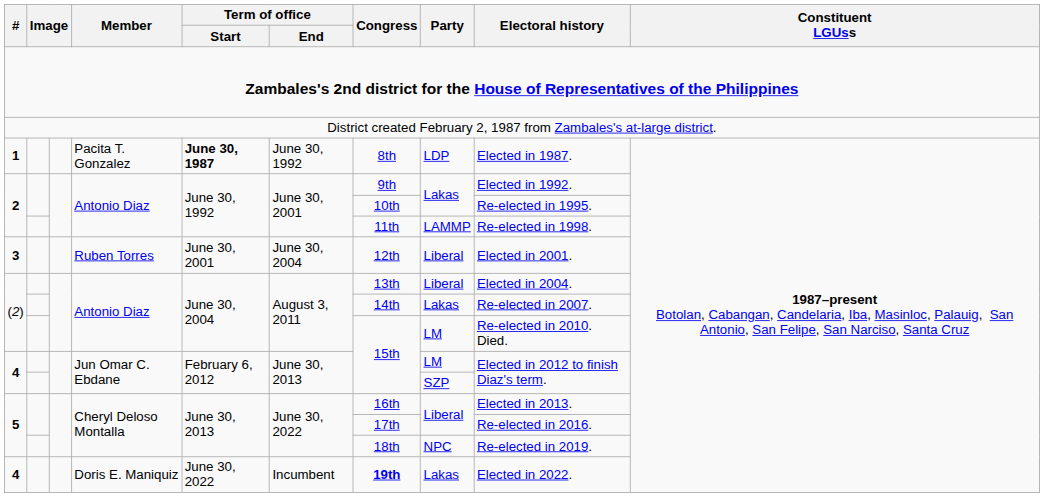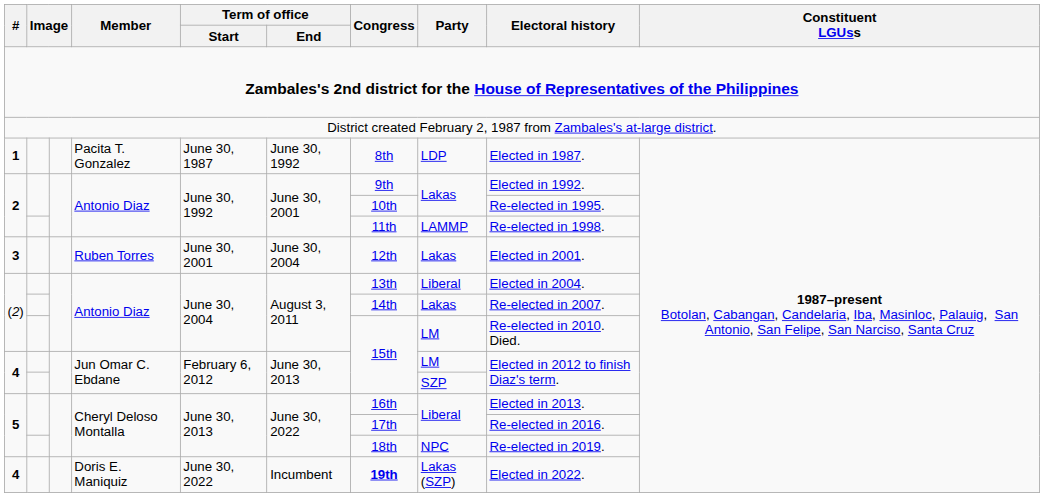(211, 156) bold -> (209, 156) normal
(443, 255) Liberal -> (439, 255) Lakas
(441, 474) Lakas -> (439, 474) Lakas (SZP)
